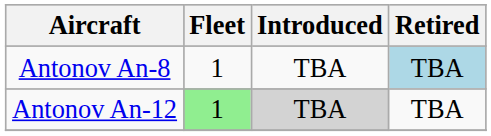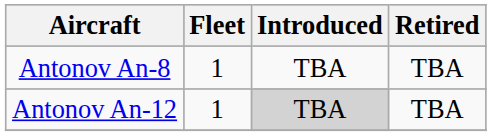(437, 67) lightblue background -> (437, 67) no background
(217, 109) lightgreen background -> (217, 109) no background
